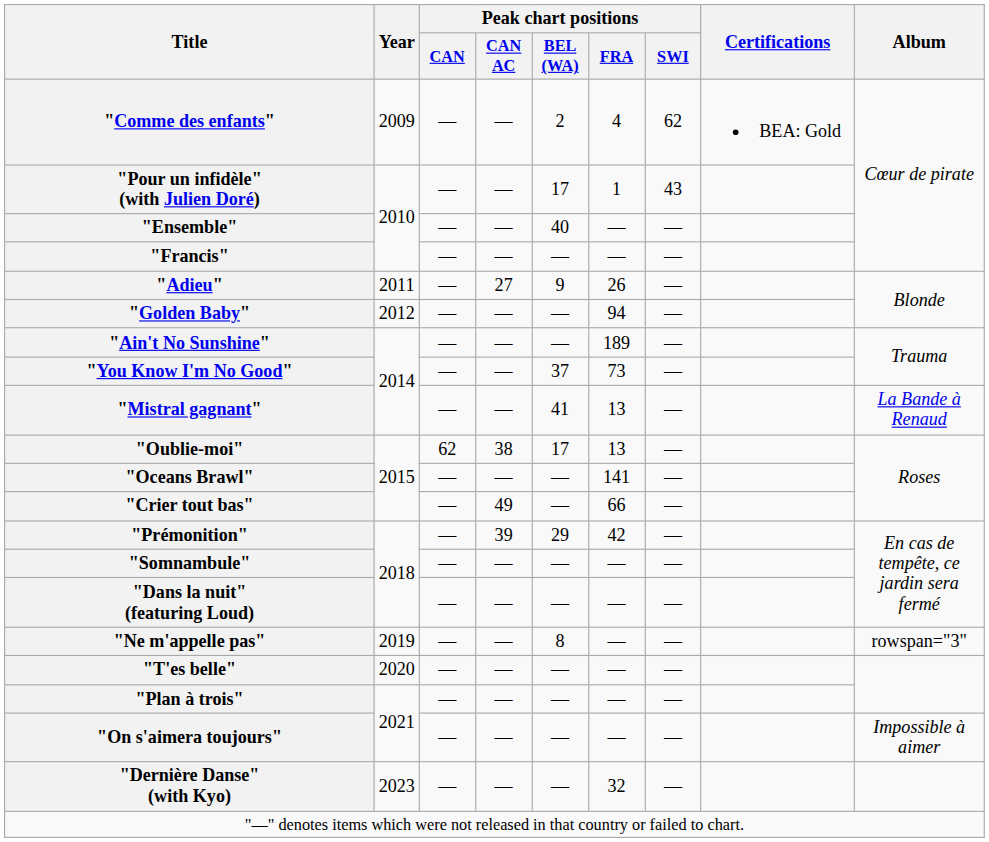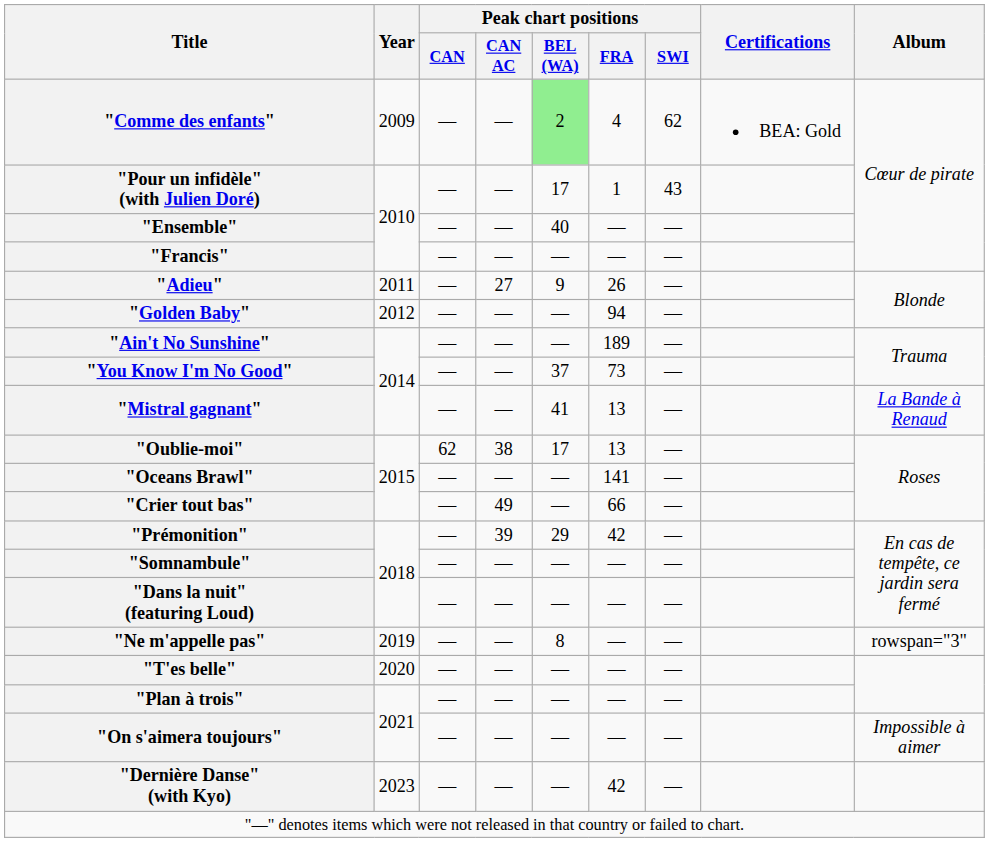(560, 121) no background -> (560, 121) lightgreen background
(616, 786) 32 -> (616, 786) 42
